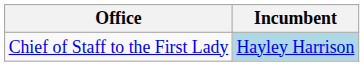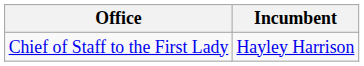(295, 46) lightblue background -> (295, 46) no background
